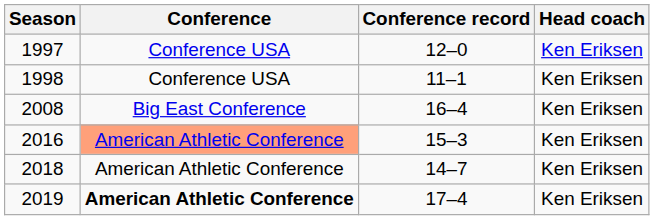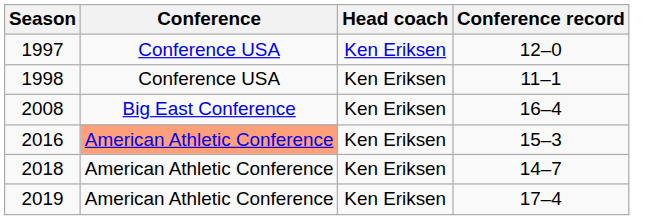columns swapped: (446, 19) <-> (592, 19)
(219, 199) bold -> (209, 199) normal
